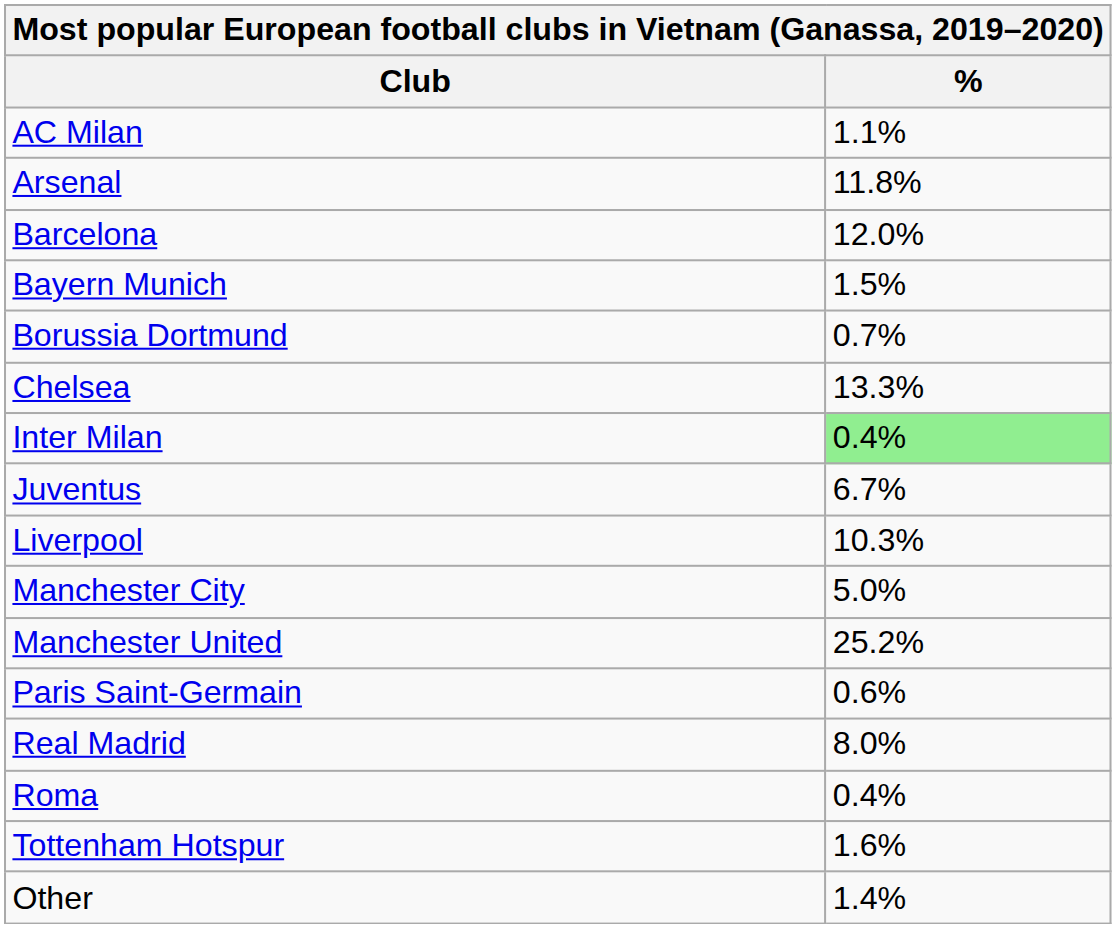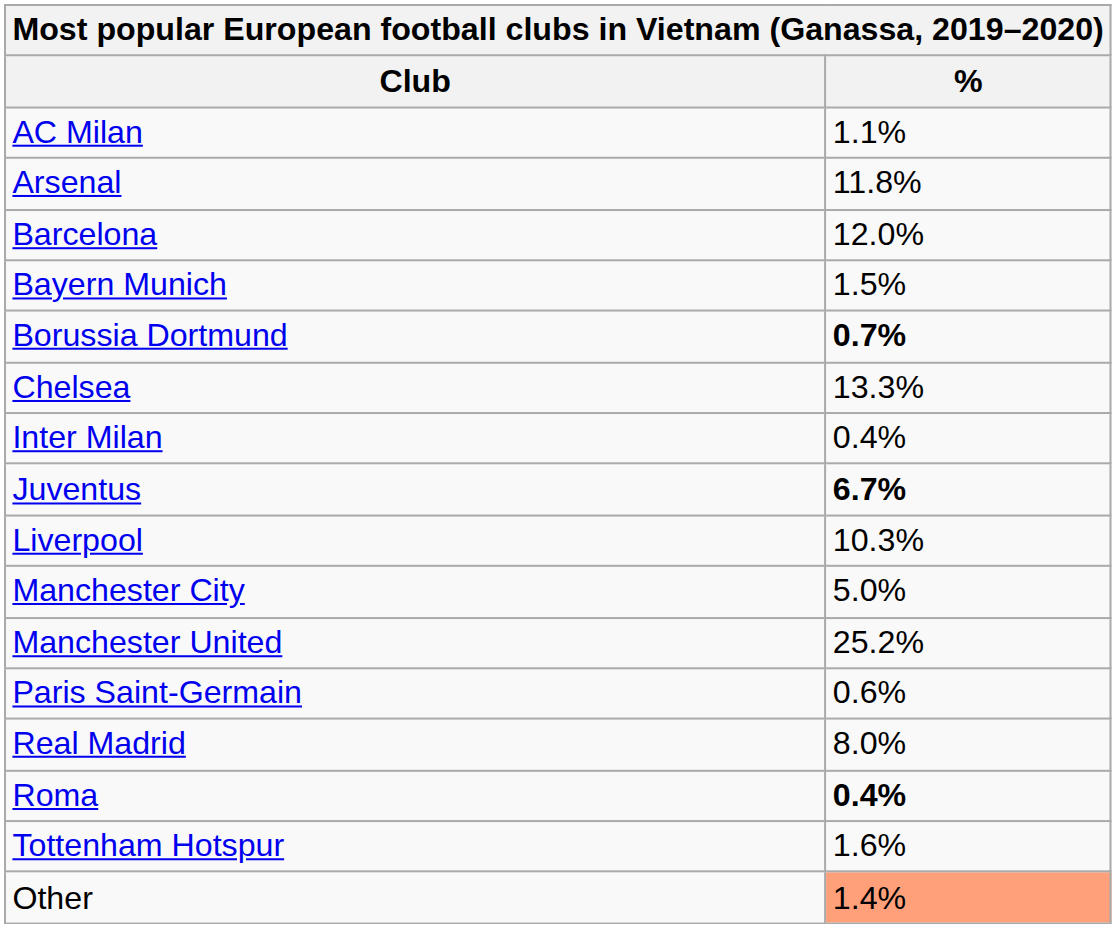(869, 336) normal -> (869, 336) bold
(869, 438) lightgreen background -> (869, 438) no background
(869, 489) normal -> (869, 489) bold
(869, 795) normal -> (869, 795) bold
(869, 897) no background -> (869, 897) lightsalmon background
